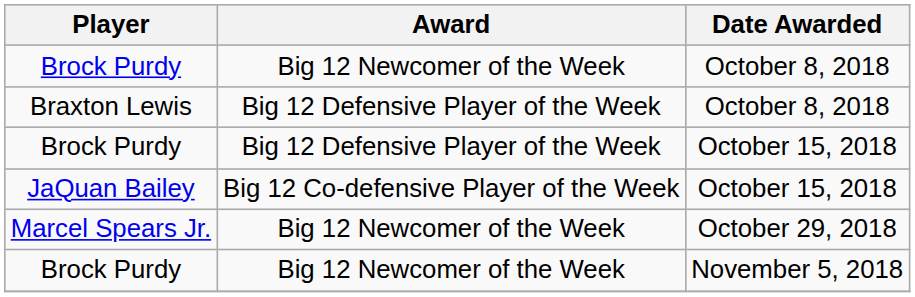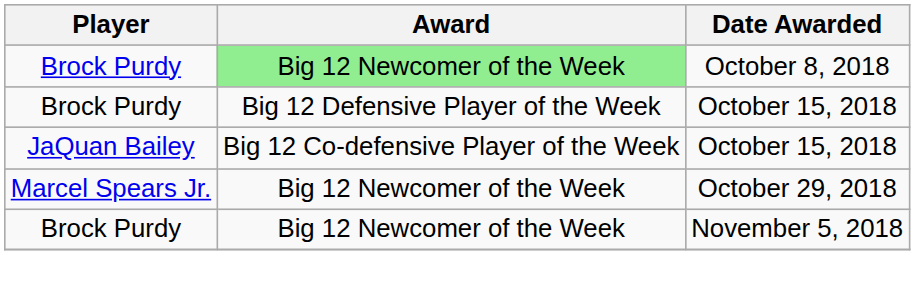(451, 65) no background -> (451, 65) lightgreen background
- row: (111, 106)
